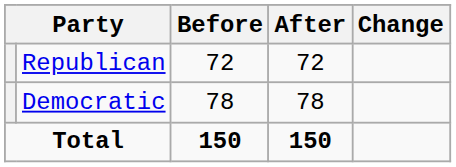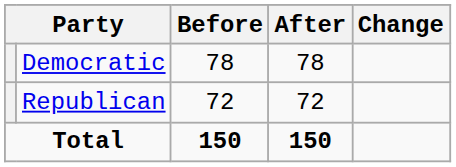rows swapped: (94, 102) <-> (94, 63)
